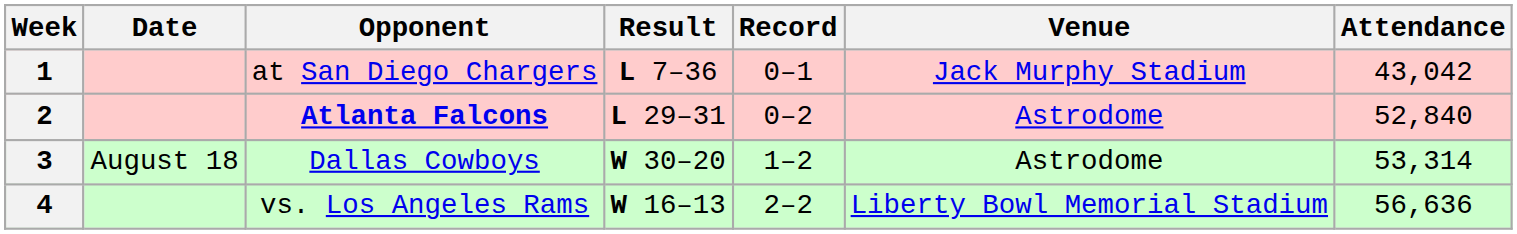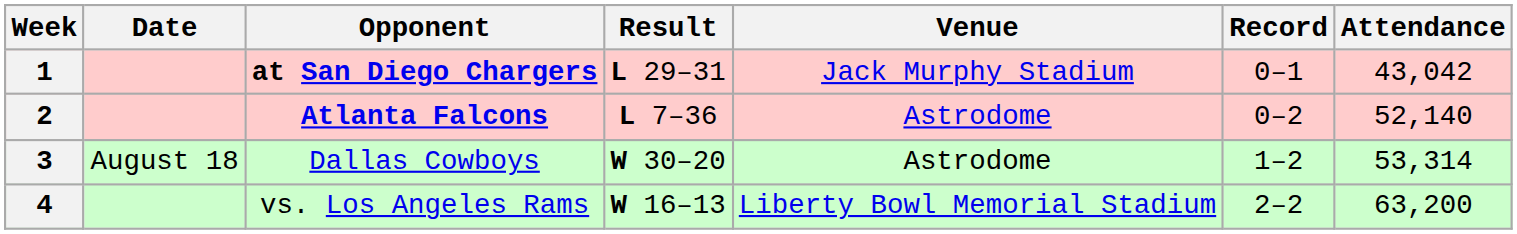columns swapped: (788, 27) <-> (1089, 27)
(425, 72) normal -> (425, 72) bold
(668, 72) L 7–36 -> (668, 72) L 29–31
(668, 117) L 29–31 -> (668, 117) L 7–36
(1423, 117) 52,840 -> (1423, 117) 52,140
(1423, 206) 56,636 -> (1423, 206) 63,200
